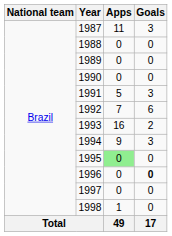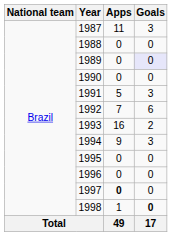(151, 61) no background -> (151, 61) lavender background
(119, 158) lightgreen background -> (119, 158) no background
(151, 175) bold -> (151, 175) normal
(119, 191) normal -> (119, 191) bold
(151, 207) normal -> (151, 207) bold
